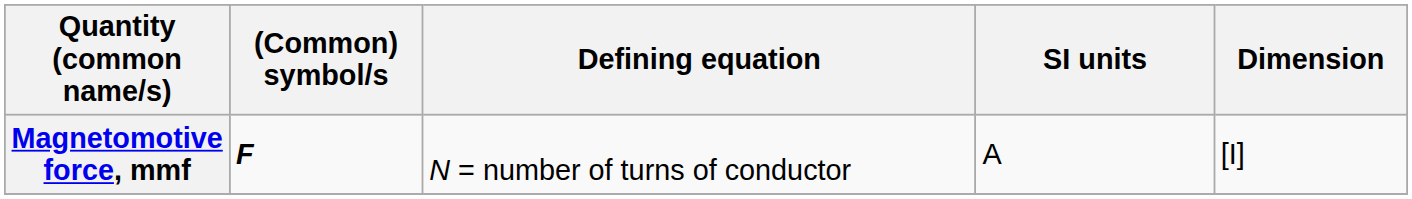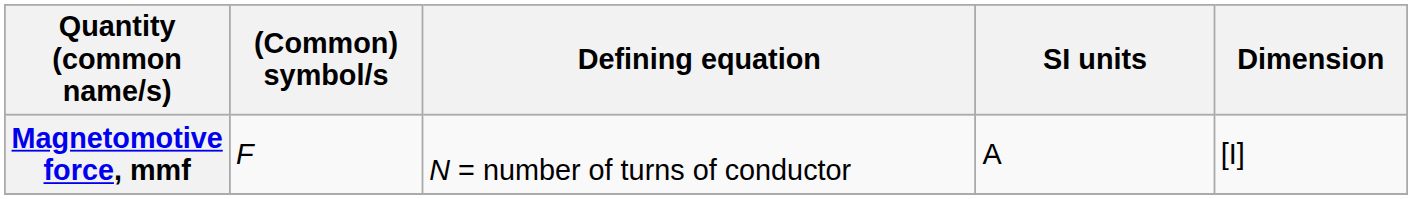(245, 154) bold -> (245, 154) normal
